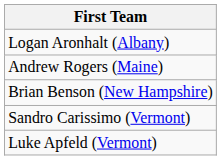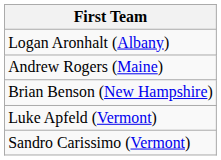(99, 117) Sandro Carissimo (Vermont) -> (82, 117) Luke Apfeld (Vermont)
(82, 142) Luke Apfeld (Vermont) -> (99, 142) Sandro Carissimo (Vermont)
